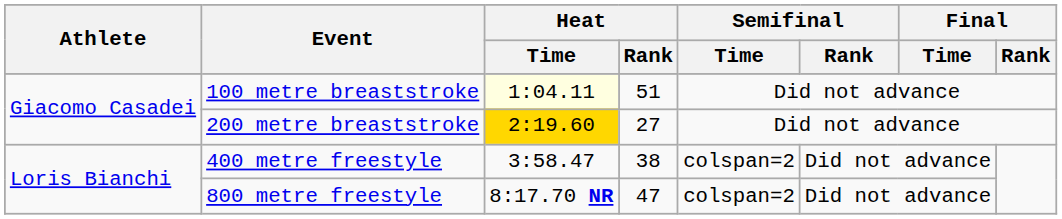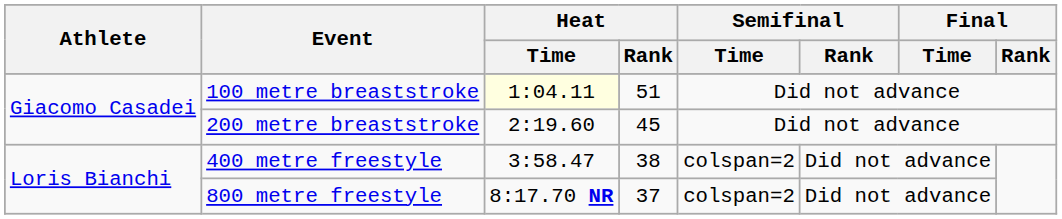(551, 126) gold background -> (551, 126) no background
(648, 126) 27 -> (648, 126) 45
(648, 196) 47 -> (648, 196) 37
